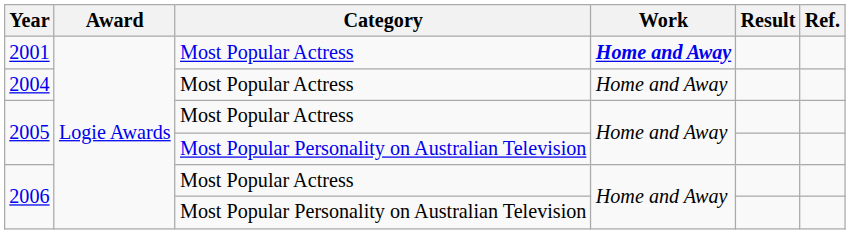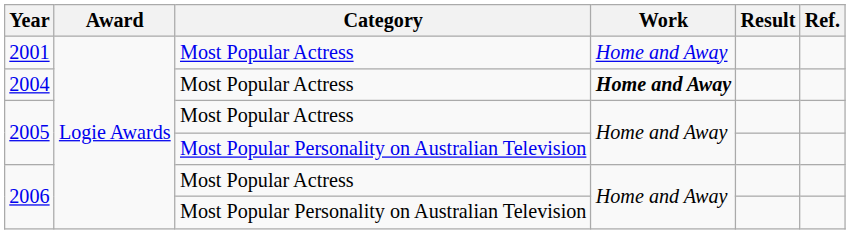(663, 52) bold -> (662, 52) normal
(662, 84) normal -> (663, 84) bold
